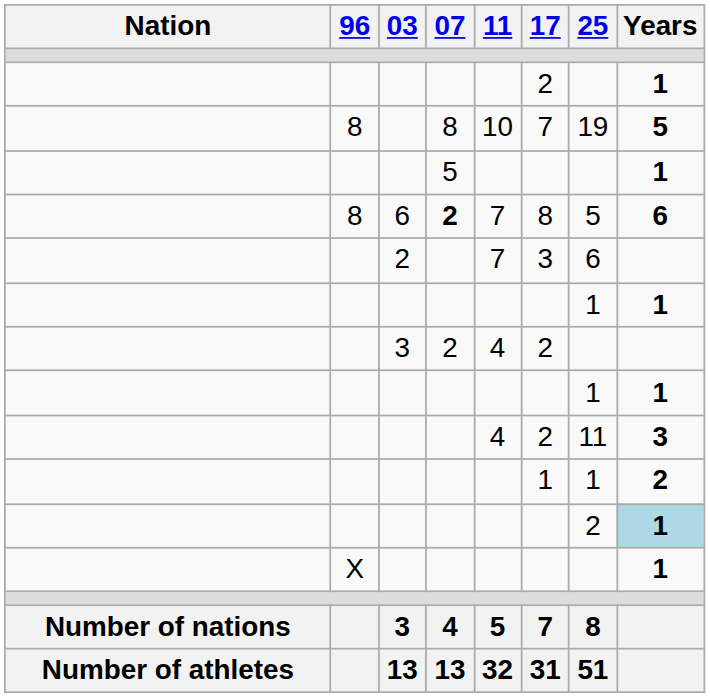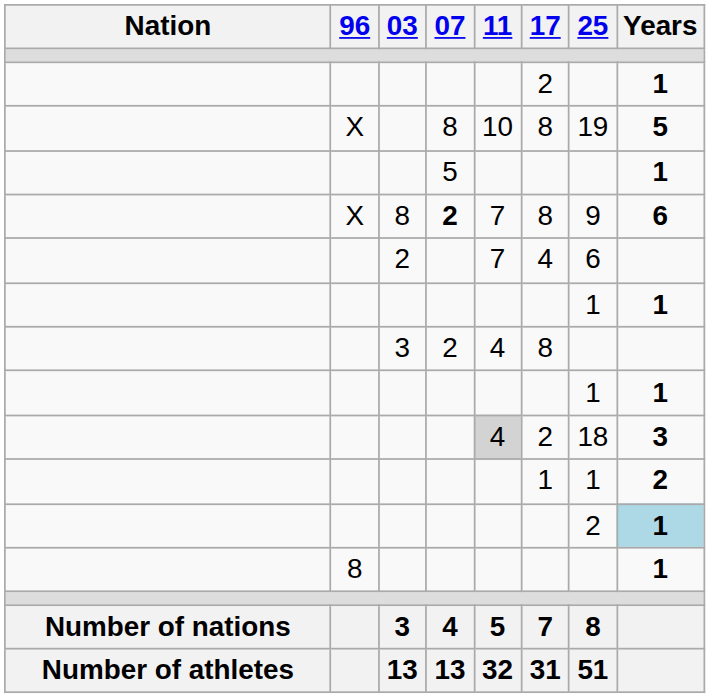(355, 127) 8 -> (355, 127) X
(545, 127) 7 -> (545, 127) 8
(355, 216) 8 -> (355, 216) X
(402, 216) 6 -> (402, 216) 8
(593, 216) 5 -> (593, 216) 9
(545, 260) 3 -> (545, 260) 4
(545, 348) 2 -> (545, 348) 8
(498, 436) no background -> (498, 436) lightgrey background
(593, 436) 11 -> (593, 436) 18
(355, 569) X -> (355, 569) 8
